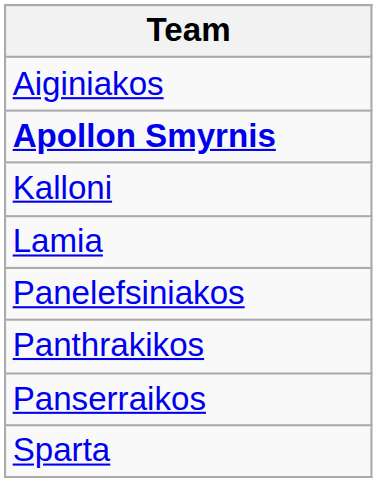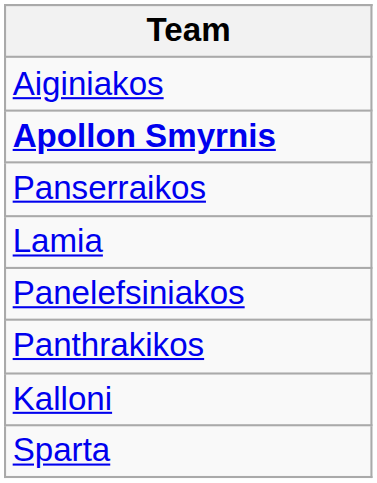(62, 188) Kalloni -> (109, 188) Panserraikos
(109, 398) Panserraikos -> (62, 398) Kalloni
